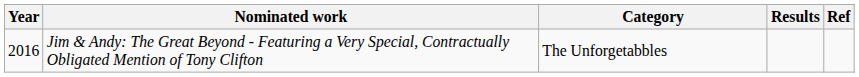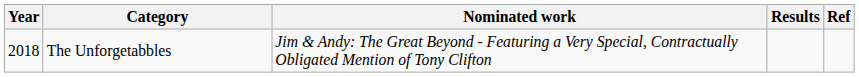columns swapped: (291, 16) <-> (653, 16)
(24, 50) 2016 -> (24, 50) 2018
